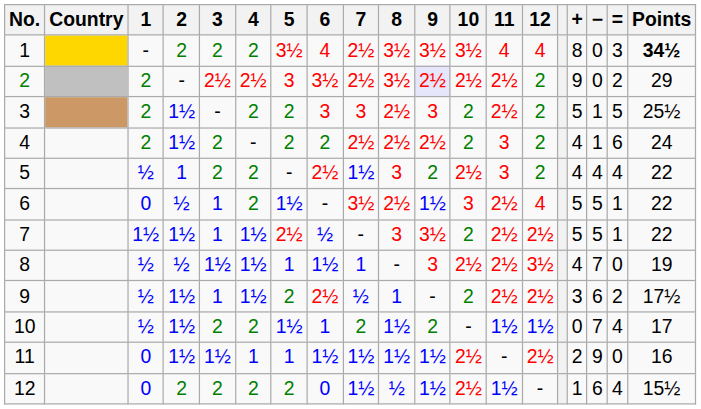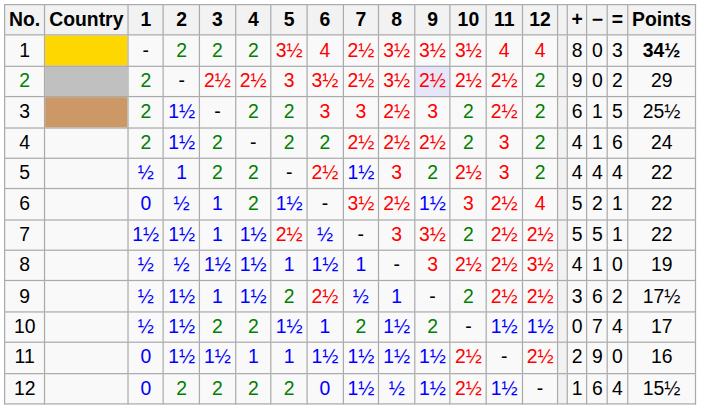(577, 111) 5 -> (577, 111) 6
(597, 204) 5 -> (597, 204) 2
(597, 265) 7 -> (597, 265) 1
